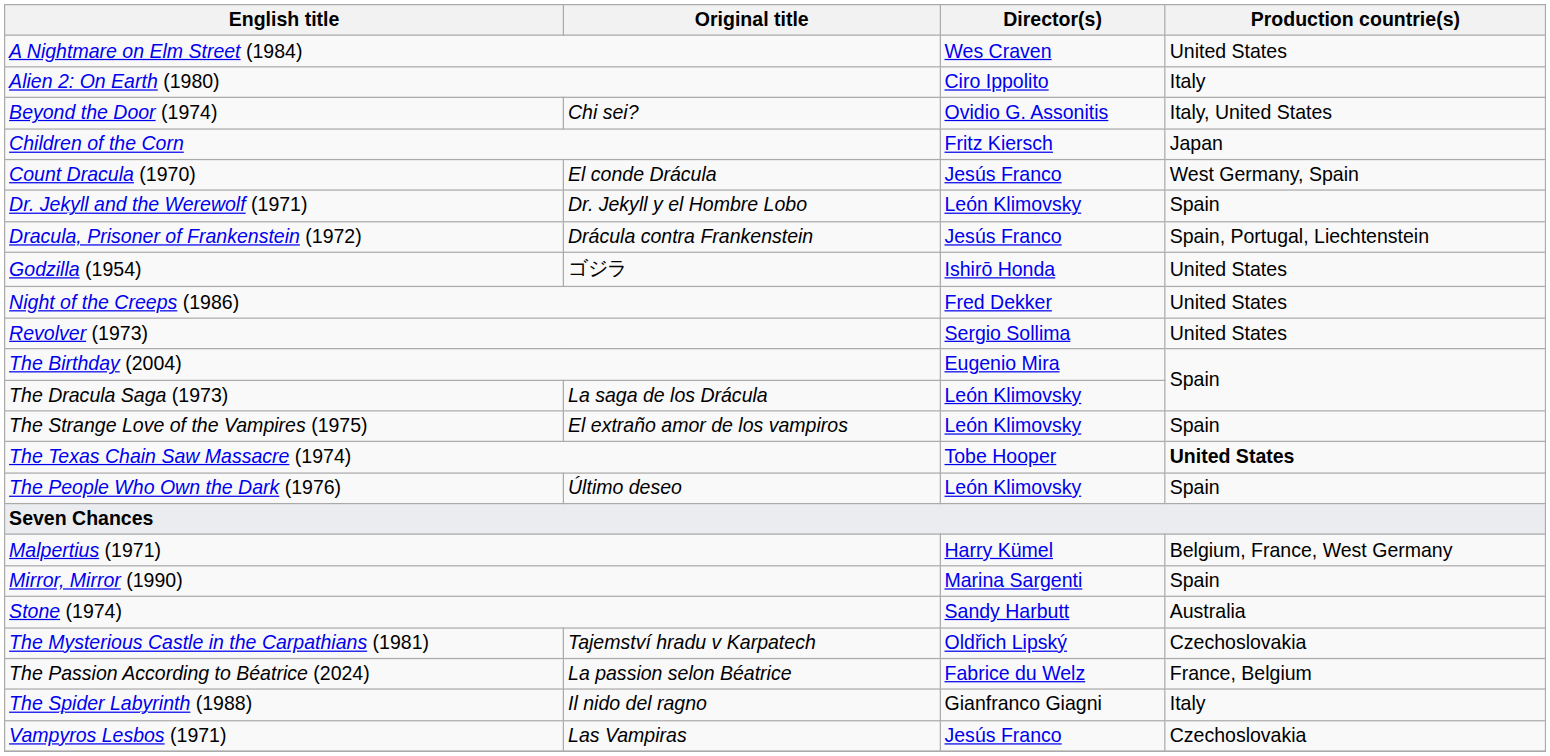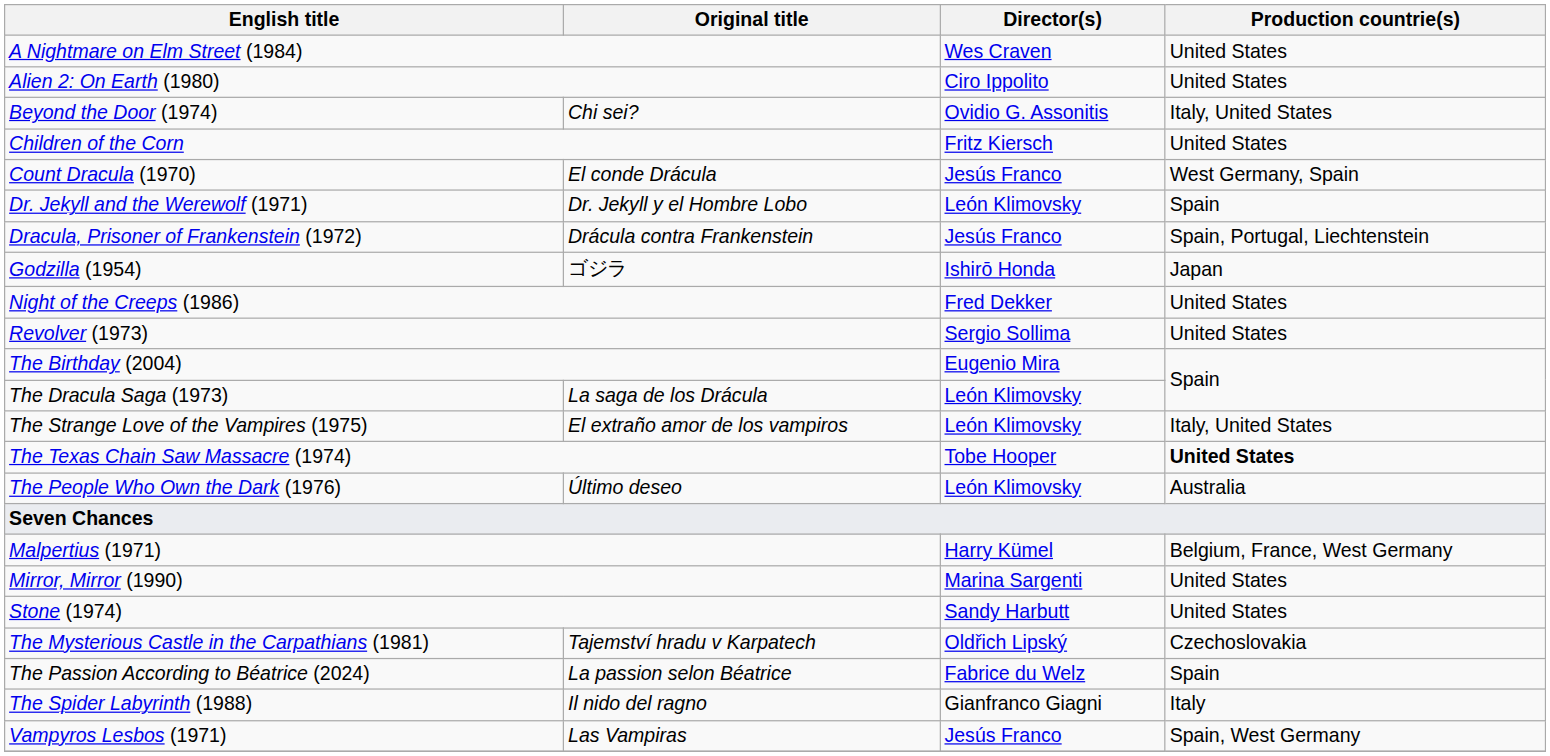(1188, 81) Italy -> (1228, 81) United States
(1196, 143) Japan -> (1228, 143) United States
(1228, 269) United States -> (1196, 269) Japan
(1195, 426) Spain -> (1251, 426) Italy, United States
(1195, 488) Spain -> (1208, 488) Australia
(1195, 580) Spain -> (1228, 580) United States
(1208, 611) Australia -> (1228, 611) United States
(1241, 673) France, Belgium -> (1195, 673) Spain
(1238, 735) Czechoslovakia -> (1265, 735) Spain, West Germany
